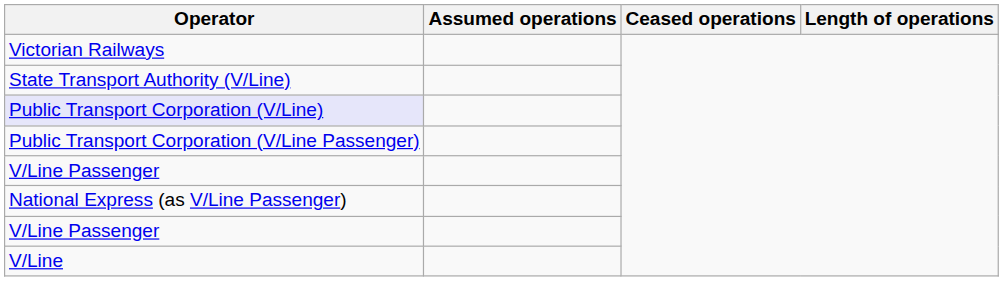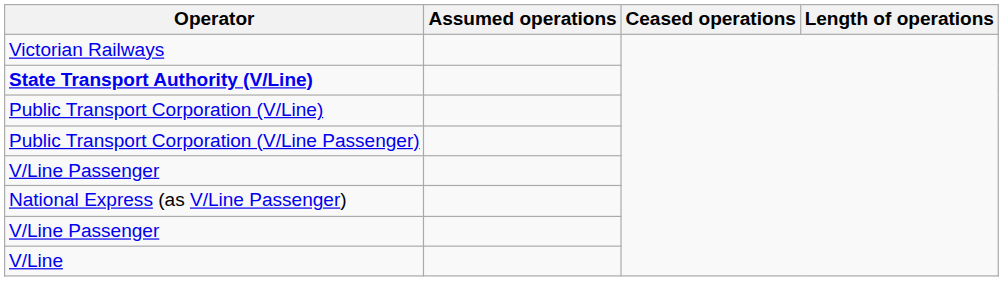(150, 79) normal -> (161, 79) bold
(166, 110) lavender background -> (166, 110) no background
